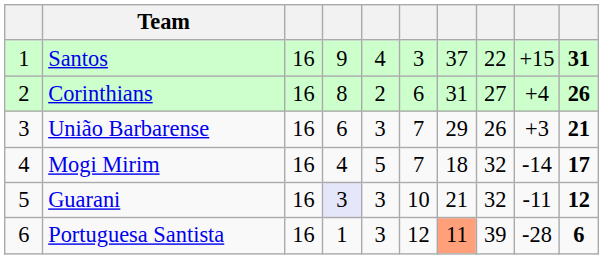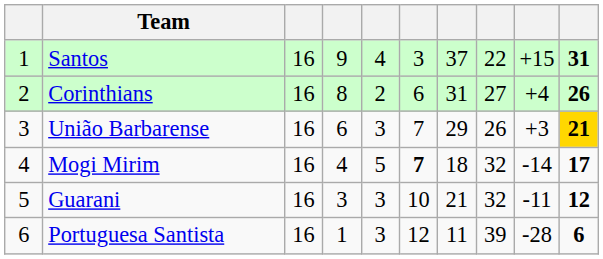(579, 128) no background -> (579, 128) gold background
(418, 164) normal -> (418, 164) bold
(342, 199) lavender background -> (342, 199) no background
(457, 235) lightsalmon background -> (457, 235) no background
